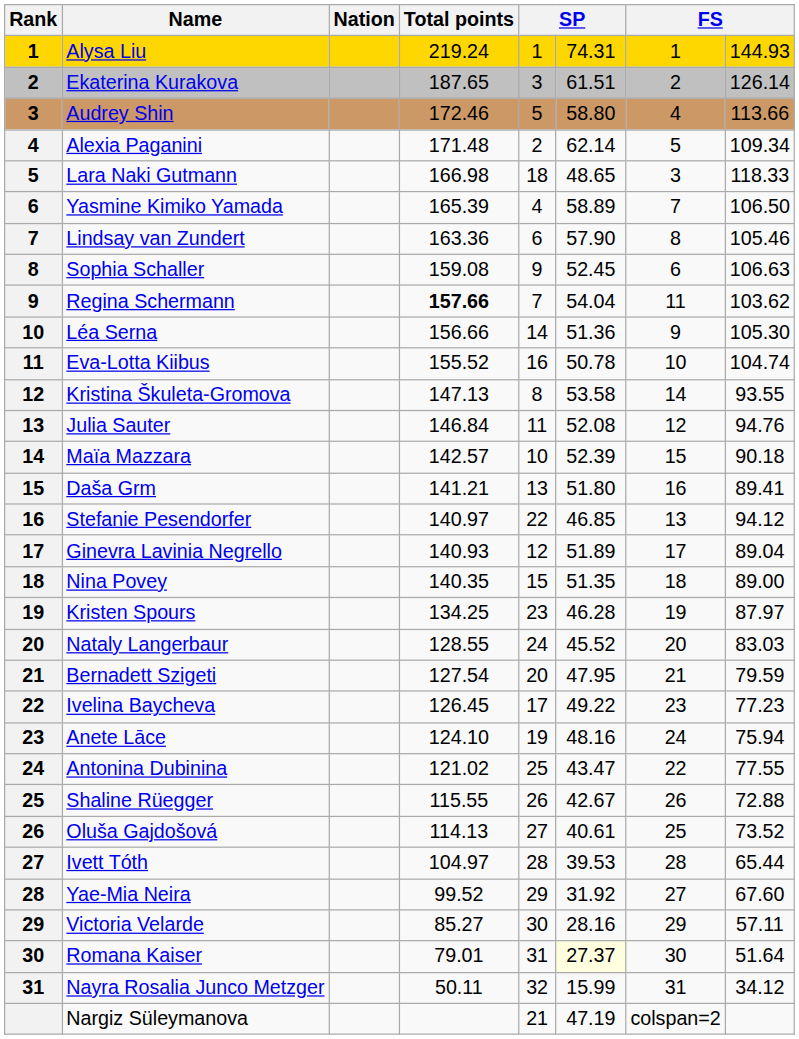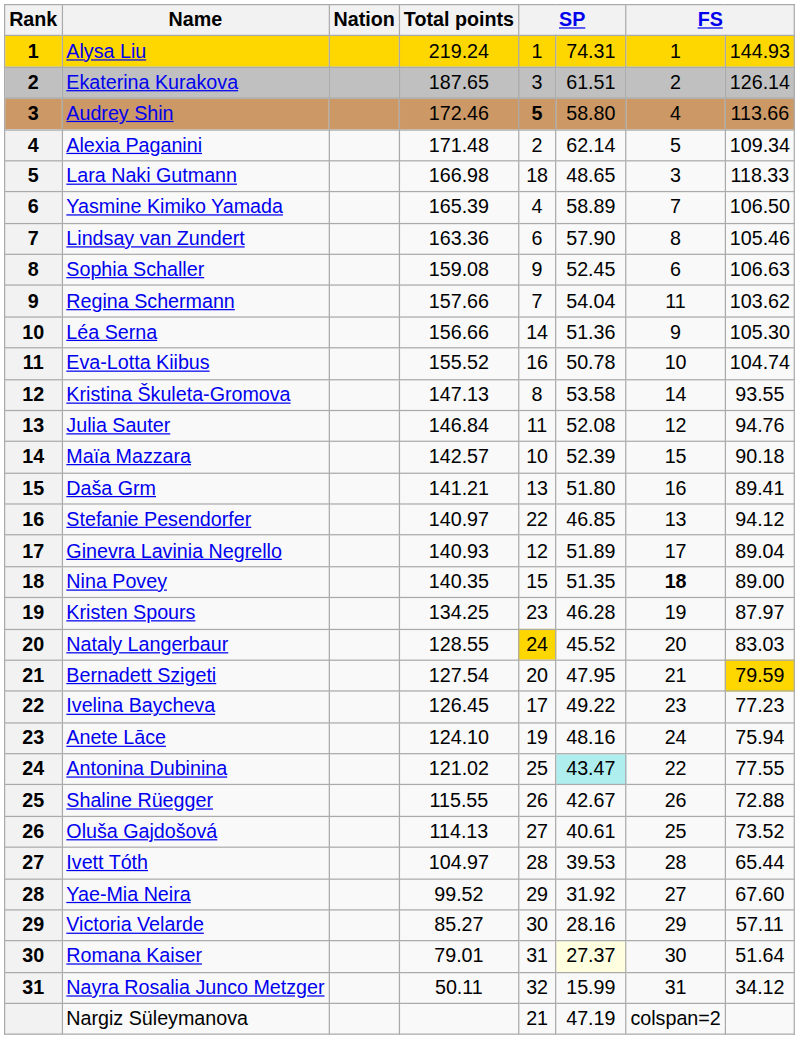(537, 113) normal -> (537, 113) bold
(459, 301) bold -> (459, 301) normal
(676, 581) normal -> (676, 581) bold
(537, 644) no background -> (537, 644) gold background
(760, 675) no background -> (760, 675) gold background
(591, 769) no background -> (591, 769) paleturquoise background
